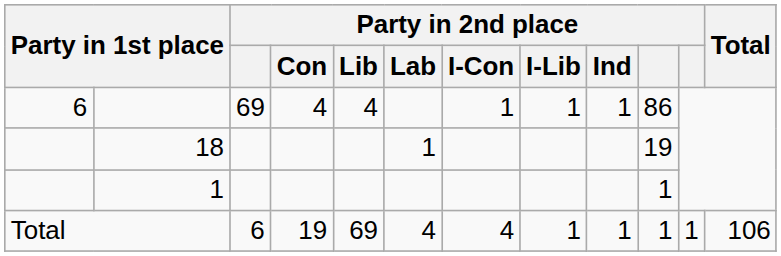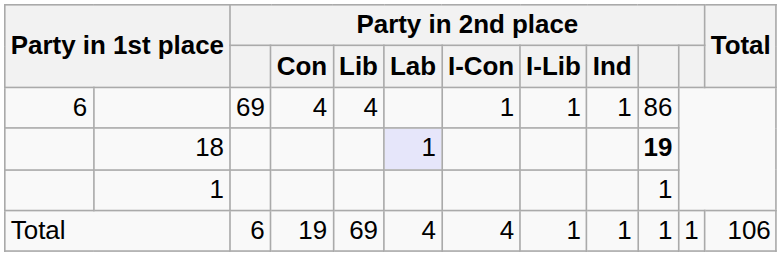(429, 148) no background -> (429, 148) lavender background
(658, 148) normal -> (658, 148) bold
